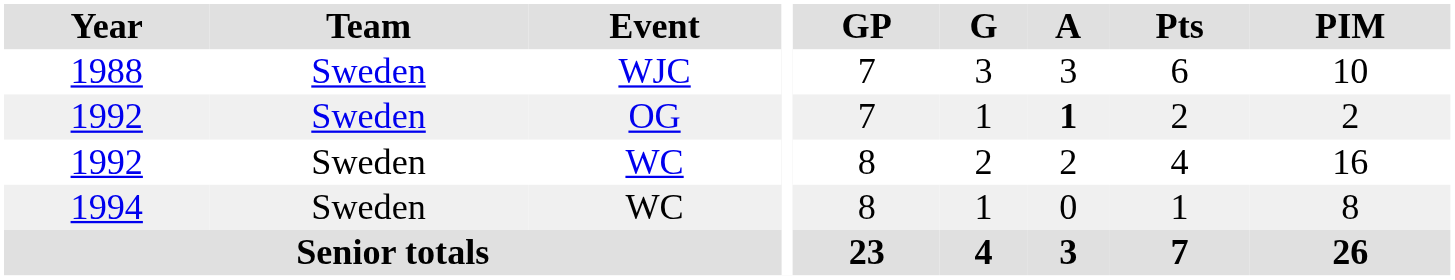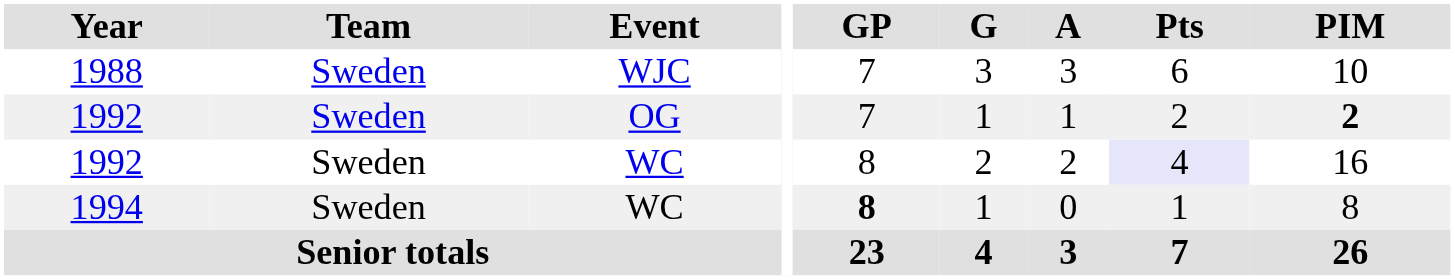(1068, 116) bold -> (1068, 116) normal
(1350, 116) normal -> (1350, 116) bold
(1180, 161) no background -> (1180, 161) lavender background
(867, 206) normal -> (867, 206) bold
